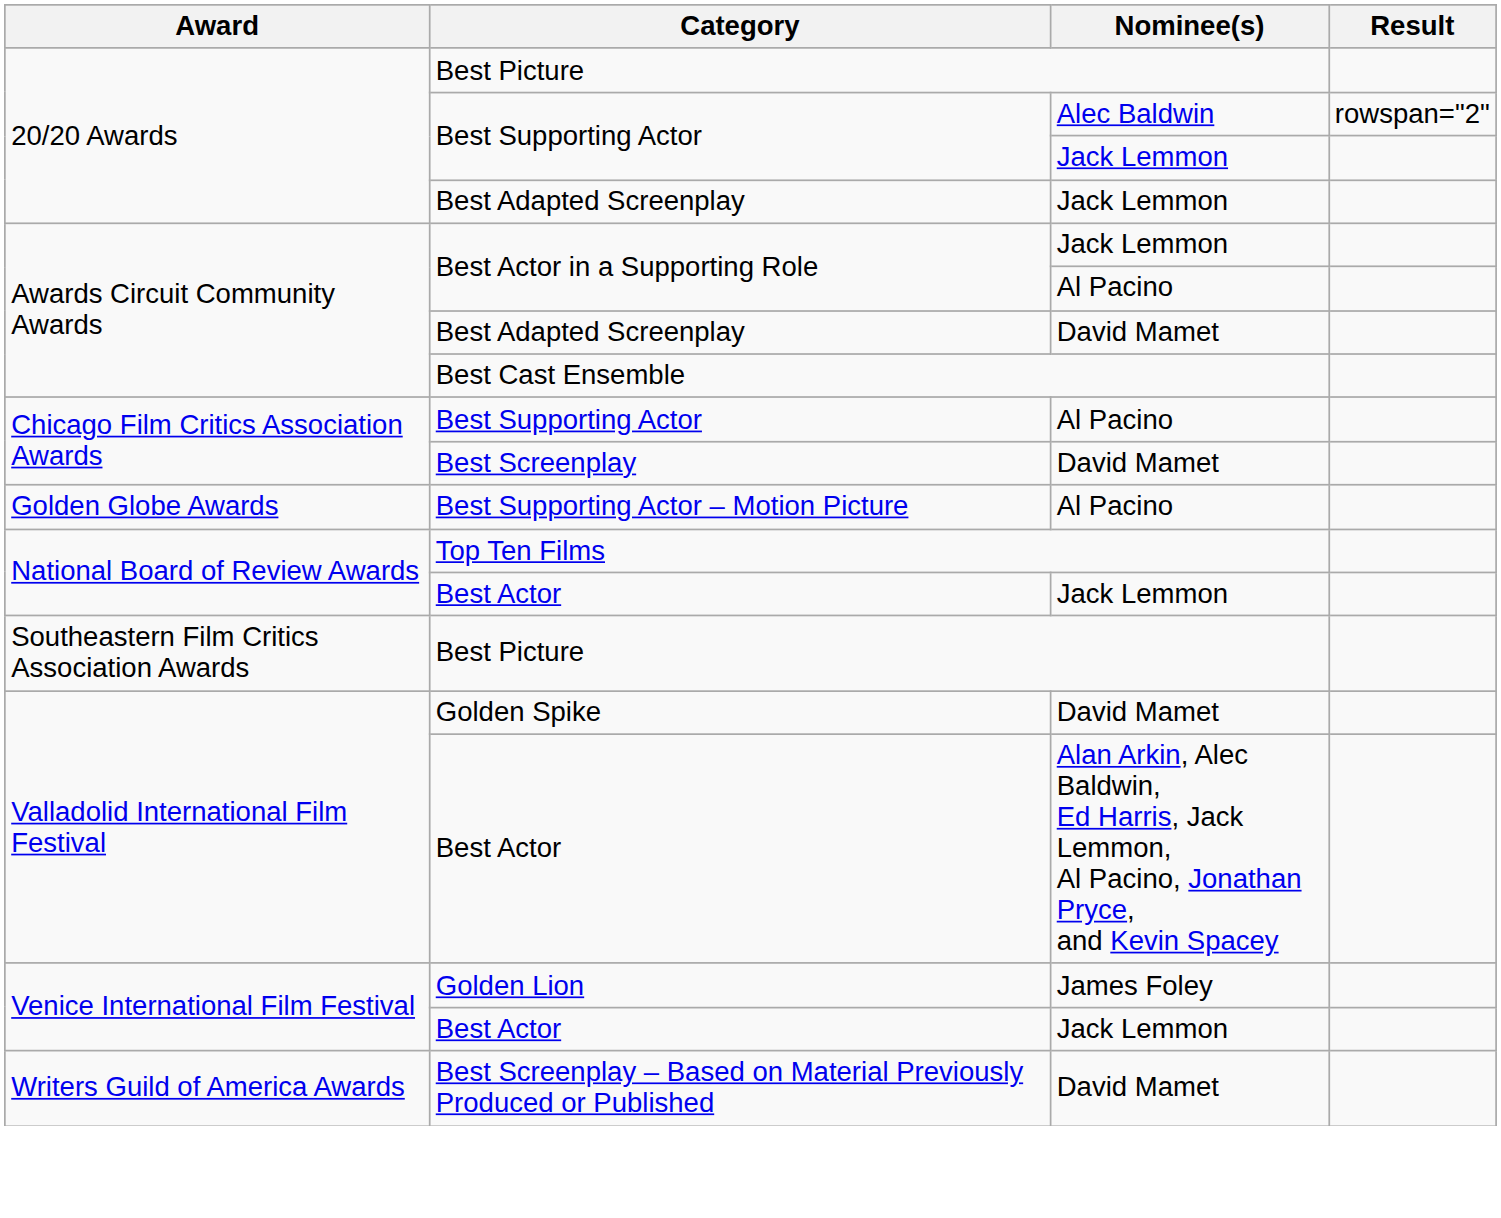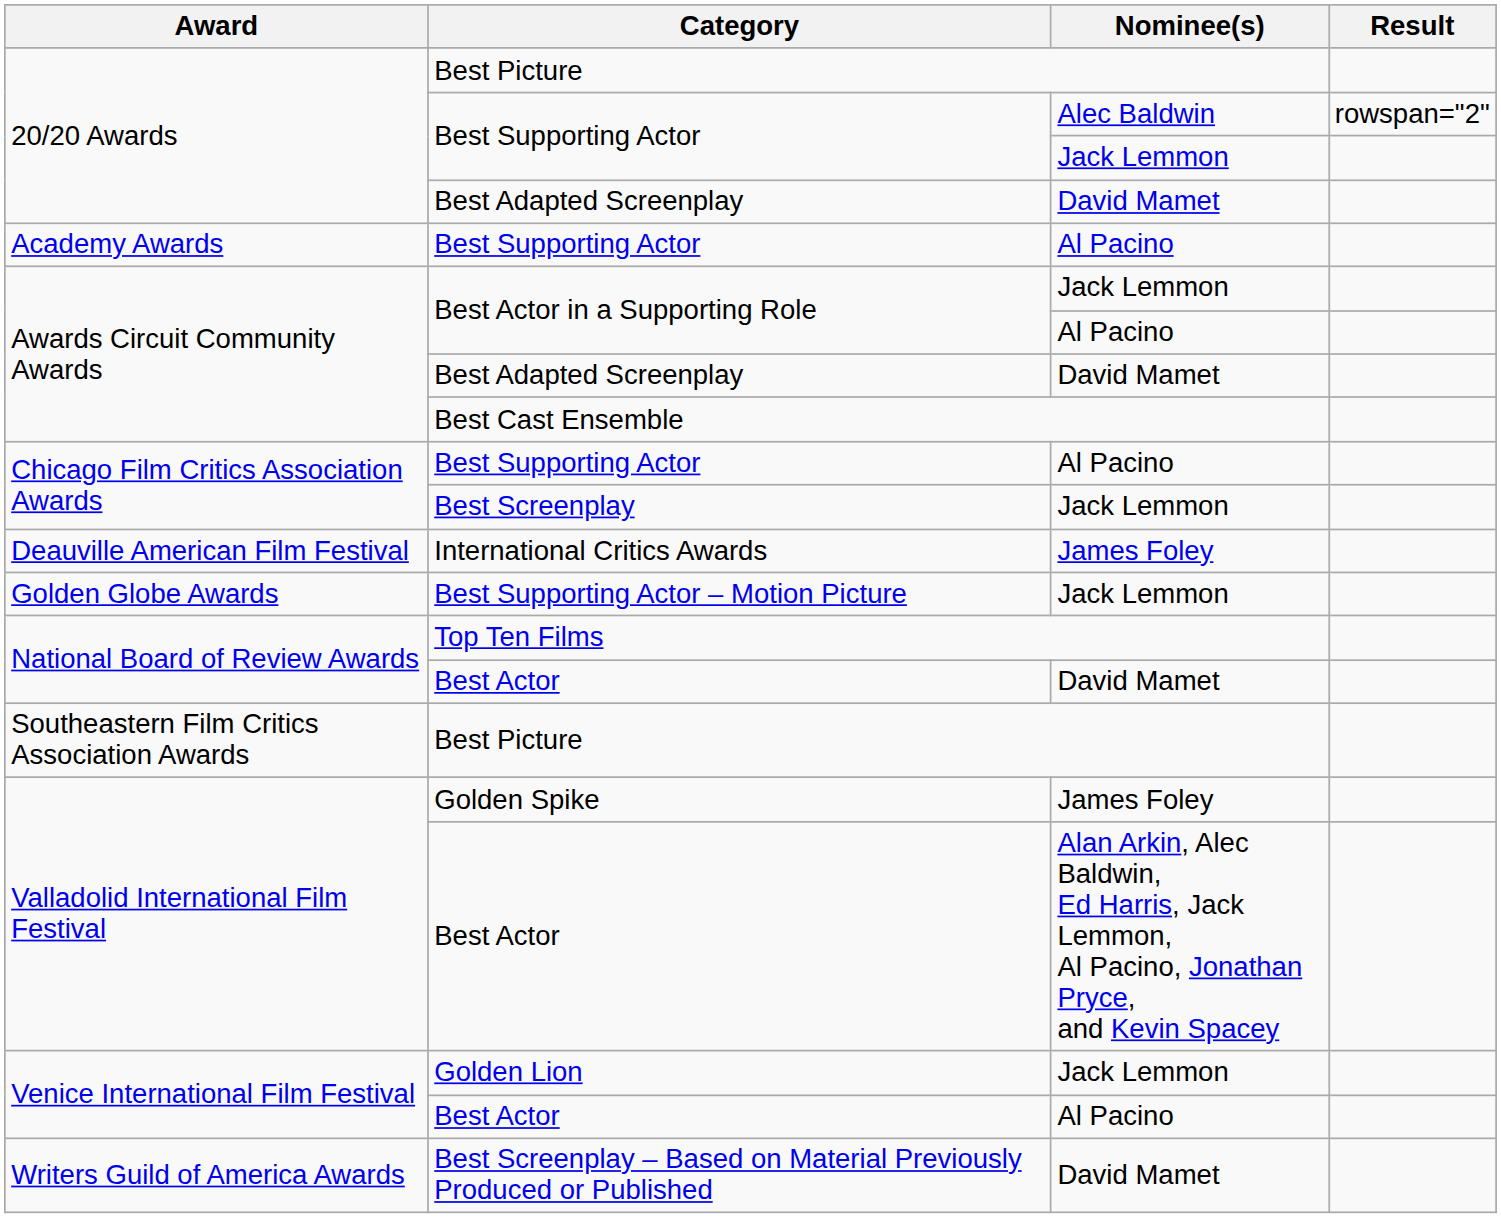(1142, 200) Jack Lemmon -> (1138, 200) David Mamet
+ row: (117, 244)
(1138, 462) David Mamet -> (1143, 506) Jack Lemmon
+ row: (210, 550)
(1115, 506) Al Pacino -> (1143, 593) Jack Lemmon
(1142, 593) Jack Lemmon -> (1138, 680) David Mamet
(1138, 711) David Mamet -> (1135, 799) James Foley
(1135, 985) James Foley -> (1143, 1072) Jack Lemmon
(1142, 1028) Jack Lemmon -> (1116, 1115) Al Pacino
